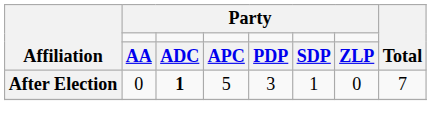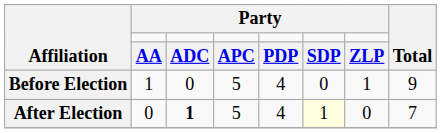+ row: (68, 84)
(271, 84) 3 -> (281, 113) 4
(314, 84) no background -> (324, 113) lightyellow background
